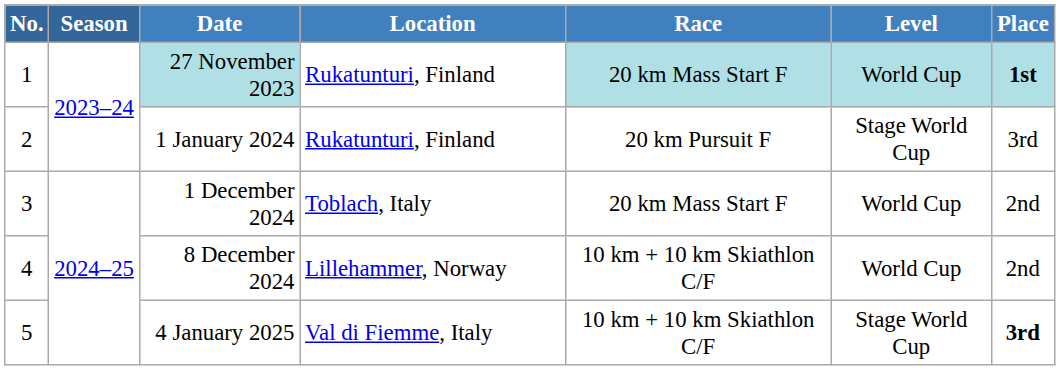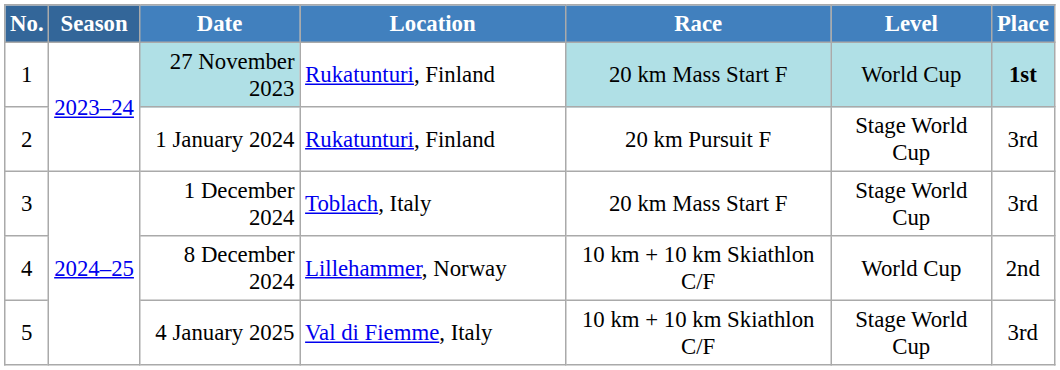(911, 203) World Cup -> (911, 203) Stage World Cup
(1023, 203) 2nd -> (1023, 203) 3rd
(1023, 332) bold -> (1023, 332) normal
